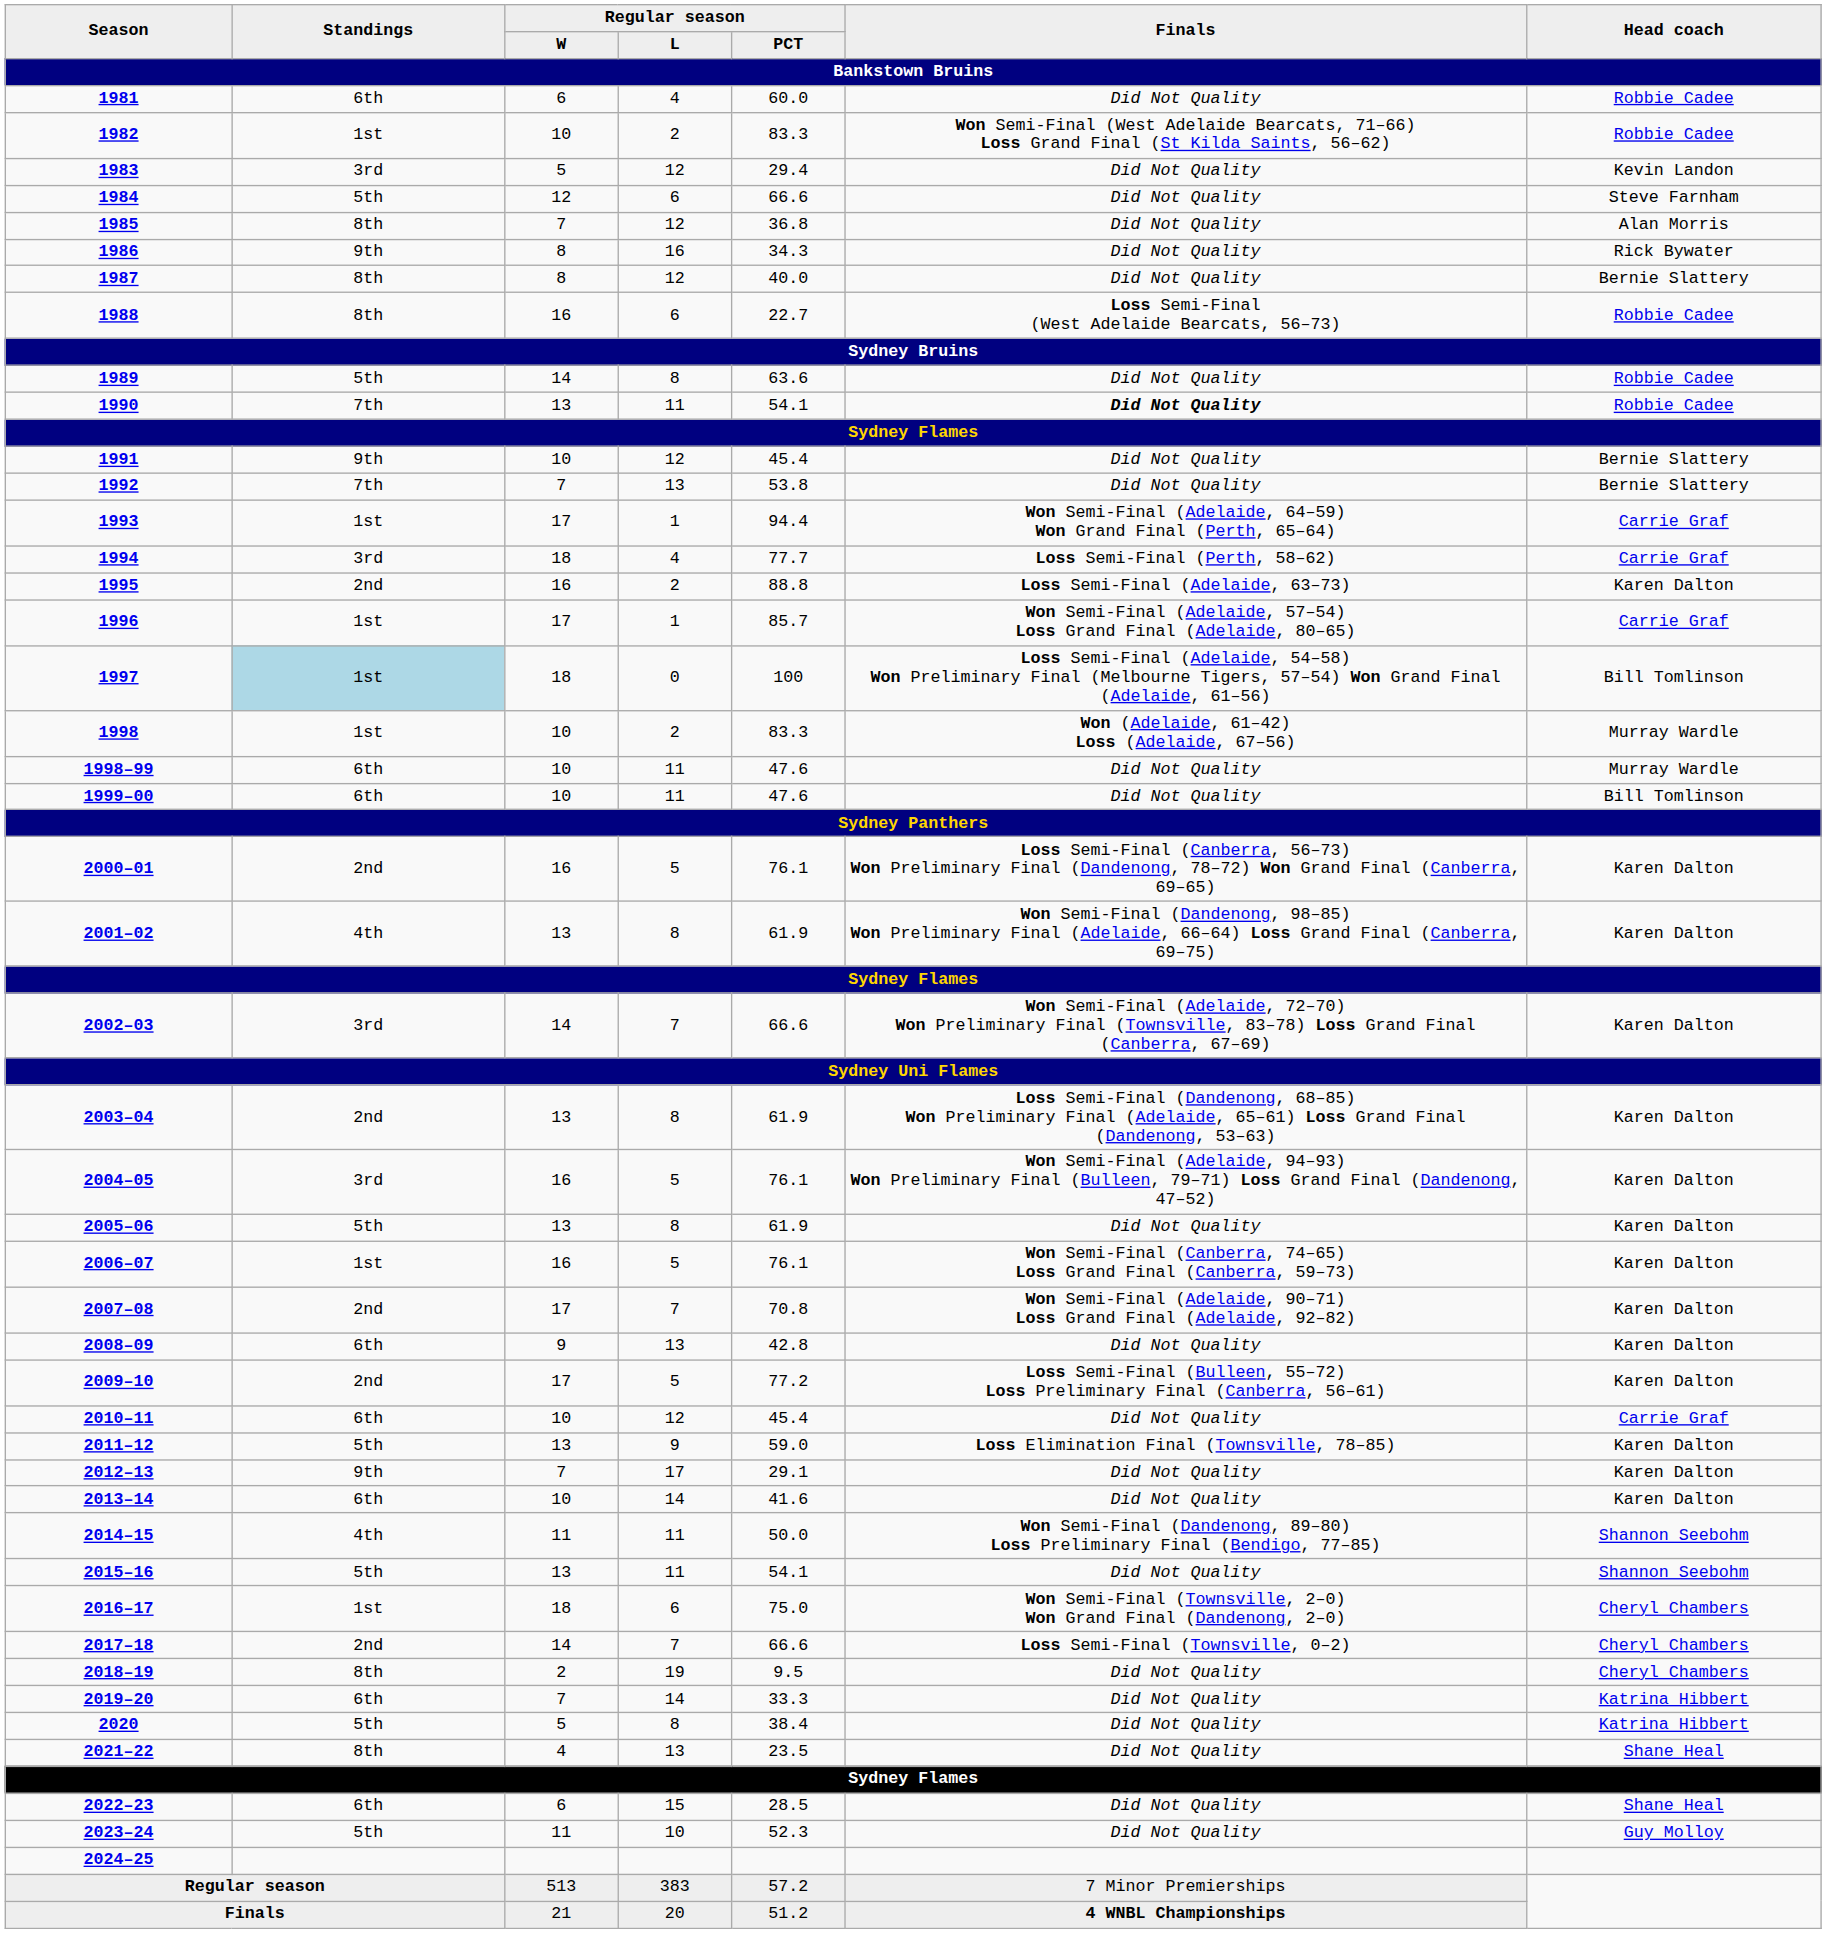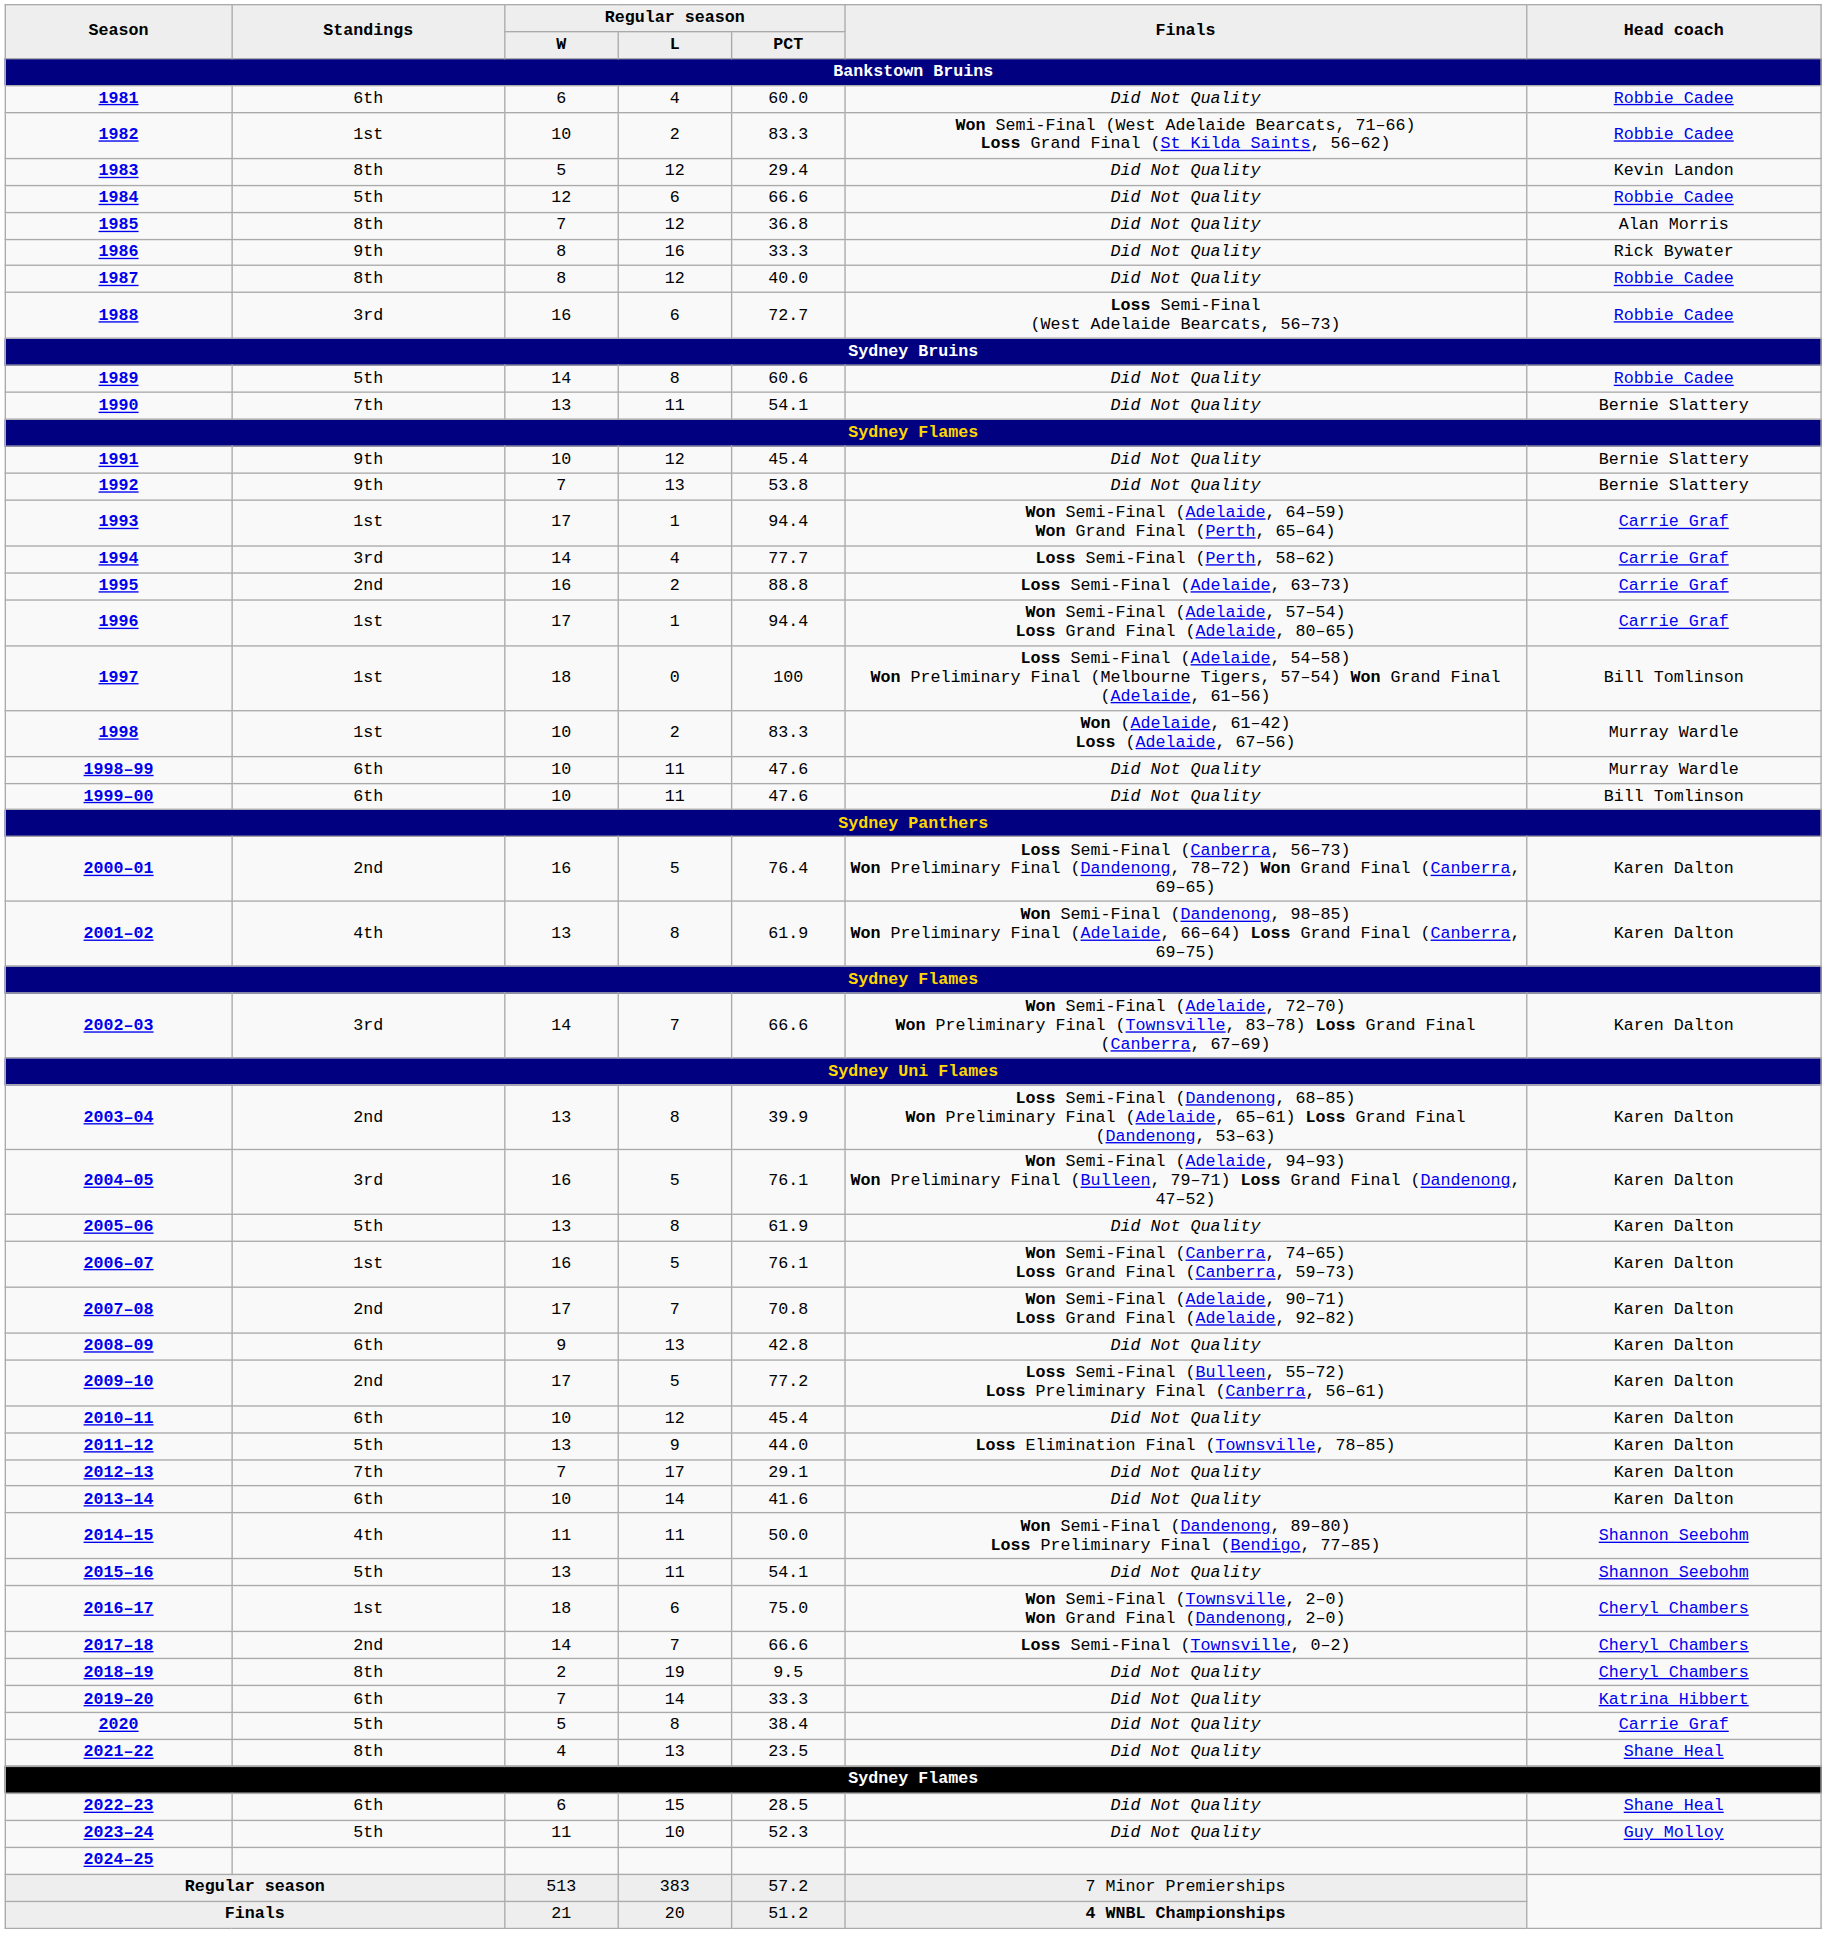(368, 172) 3rd -> (368, 172) 8th
(1674, 199) Steve Farnham -> (1674, 199) Robbie Cadee
(788, 253) 34.3 -> (788, 253) 33.3
(1674, 280) Bernie Slattery -> (1674, 280) Robbie Cadee
(368, 316) 8th -> (368, 316) 3rd
(788, 316) 22.7 -> (788, 316) 72.7
(788, 379) 63.6 -> (788, 379) 60.6
(1186, 406) bold -> (1186, 406) normal
(1674, 406) Robbie Cadee -> (1674, 406) Bernie Slattery
(368, 487) 7th -> (368, 487) 9th
(561, 560) 18 -> (561, 560) 14
(1674, 587) Karen Dalton -> (1674, 587) Carrie Graf
(788, 623) 85.7 -> (788, 623) 94.4
(368, 678) lightblue background -> (368, 678) no background
(788, 869) 76.1 -> (788, 869) 76.4
(788, 1117) 61.9 -> (788, 1117) 39.9
(1674, 1419) Carrie Graf -> (1674, 1419) Karen Dalton
(788, 1446) 59.0 -> (788, 1446) 44.0
(368, 1473) 9th -> (368, 1473) 7th
(1674, 1726) Katrina Hibbert -> (1674, 1726) Carrie Graf
